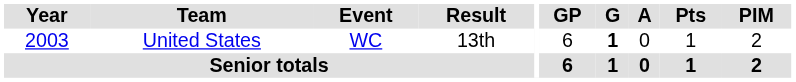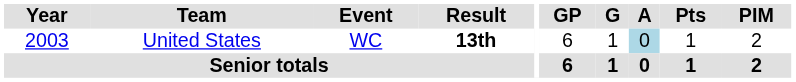(476, 40) normal -> (476, 40) bold
(613, 40) bold -> (613, 40) normal
(645, 40) no background -> (645, 40) lightblue background
